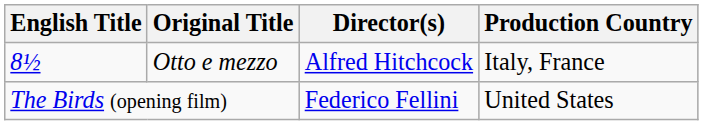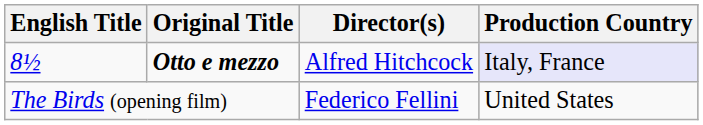(215, 61) normal -> (216, 61) bold
(544, 61) no background -> (544, 61) lavender background
